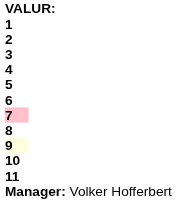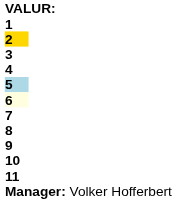(9, 39) no background -> (9, 39) gold background
(9, 85) no background -> (9, 85) lightblue background
(9, 100) no background -> (9, 100) lightyellow background
(9, 115) pink background -> (9, 115) no background
(9, 145) lightyellow background -> (9, 145) no background
